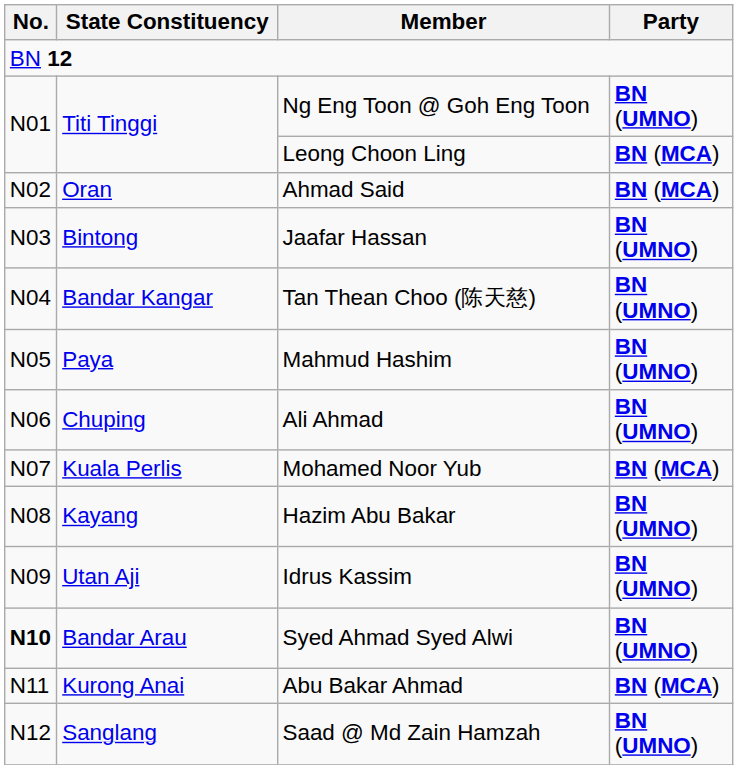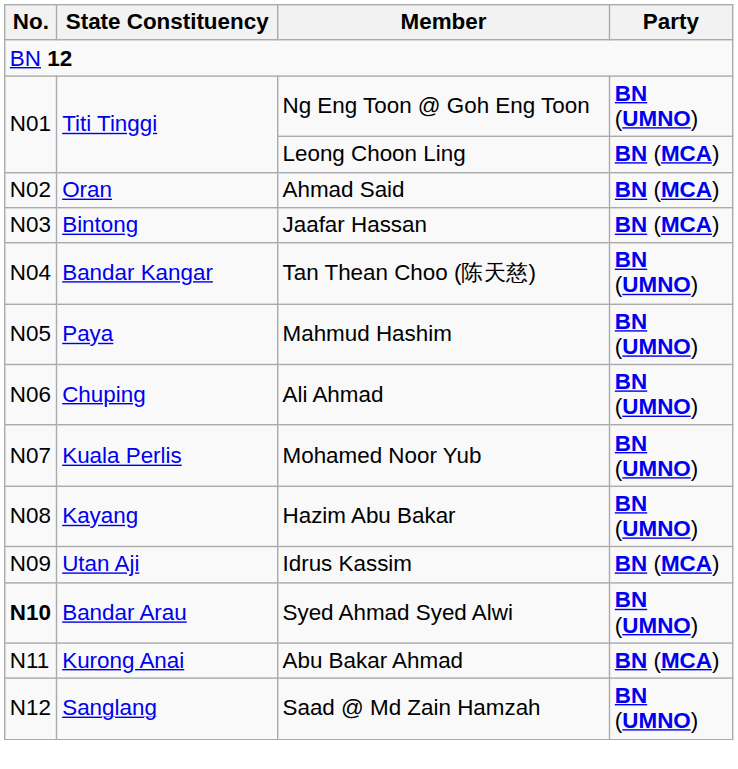(657, 237) BN (UMNO) -> (667, 225) BN (MCA)
(667, 467) BN (MCA) -> (657, 455) BN (UMNO)
(657, 576) BN (UMNO) -> (667, 564) BN (MCA)
